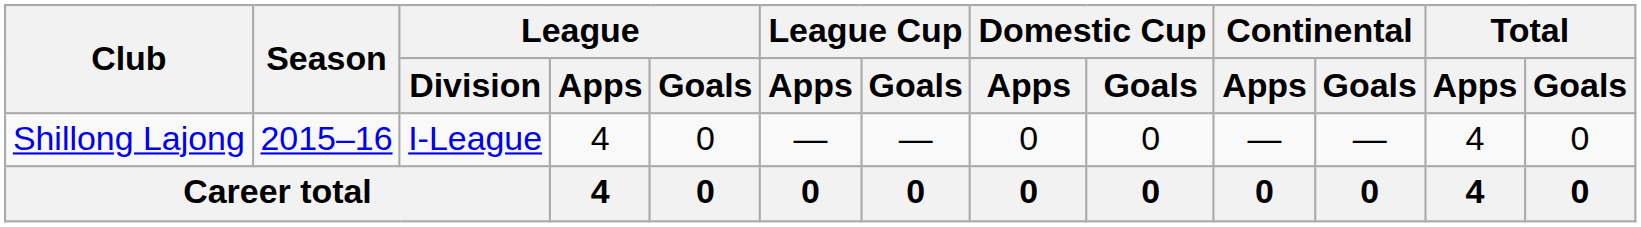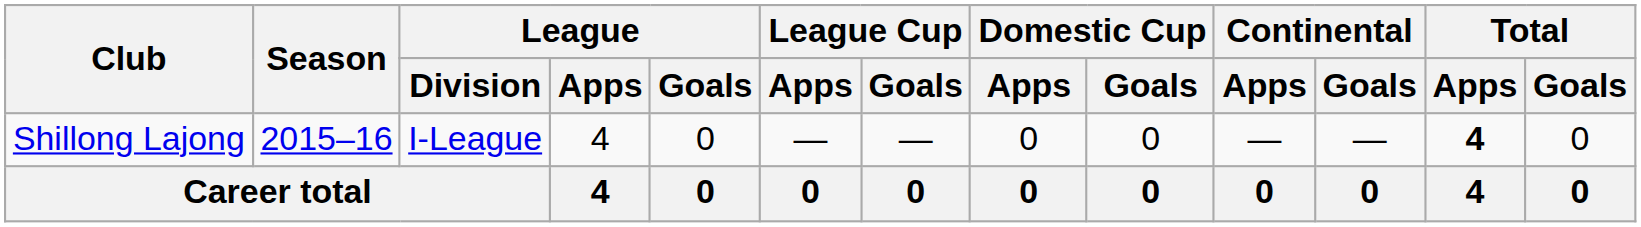(1475, 138) normal -> (1475, 138) bold
